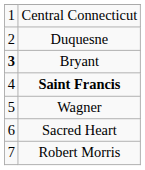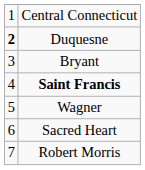(11, 38) normal -> (11, 38) bold
(11, 61) bold -> (11, 61) normal
